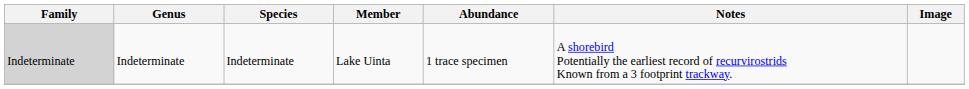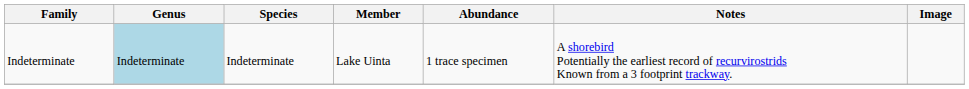(41, 60) lightgrey background -> (41, 60) no background
(151, 60) no background -> (151, 60) lightblue background
